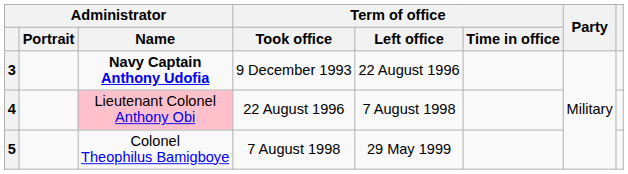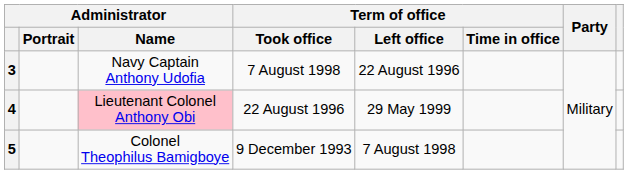(155, 70) bold -> (155, 70) normal
(294, 70) 9 December 1993 -> (294, 70) 7 August 1998
(409, 109) 7 August 1998 -> (409, 109) 29 May 1999
(294, 149) 7 August 1998 -> (294, 149) 9 December 1993
(409, 149) 29 May 1999 -> (409, 149) 7 August 1998
